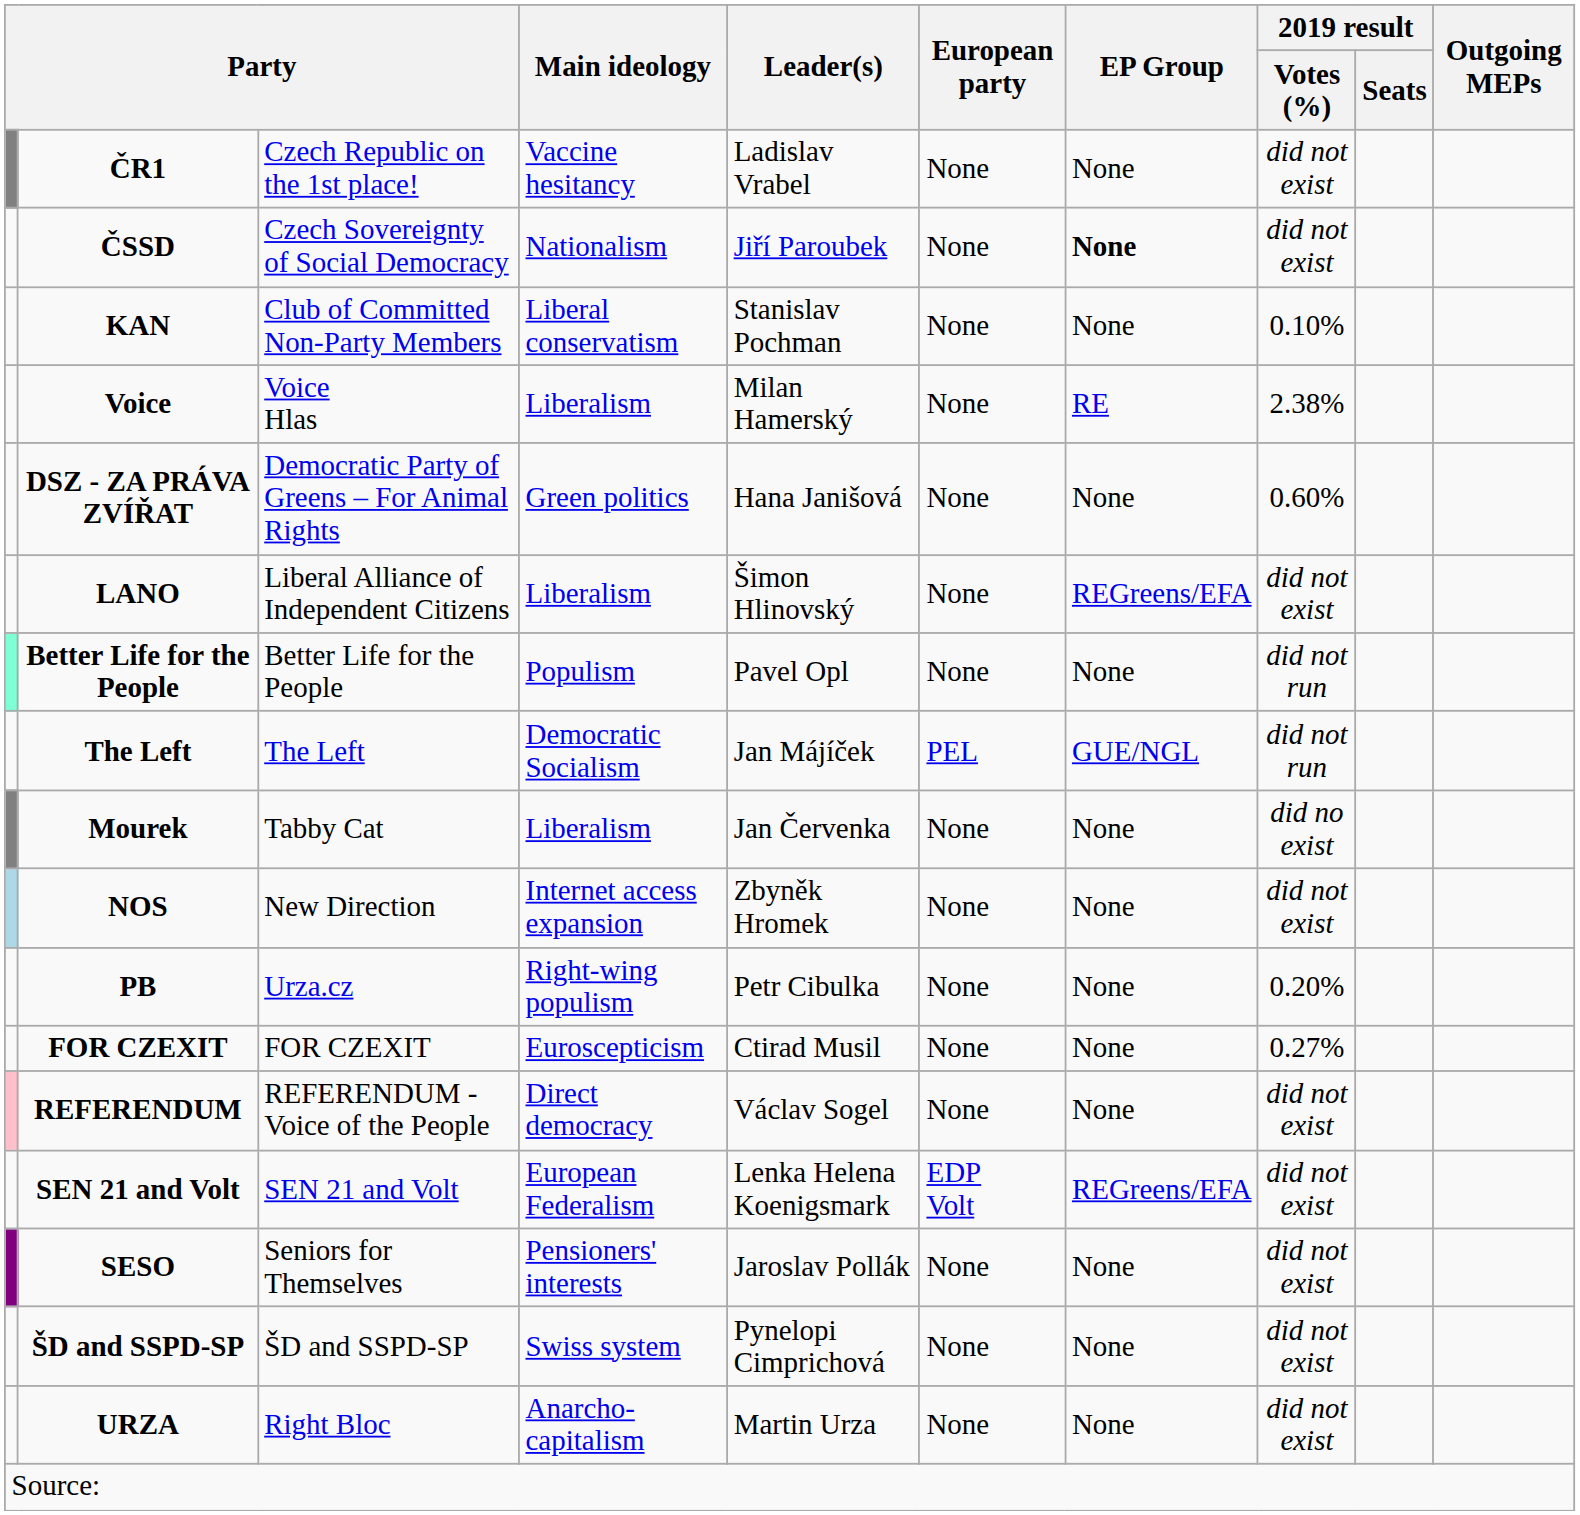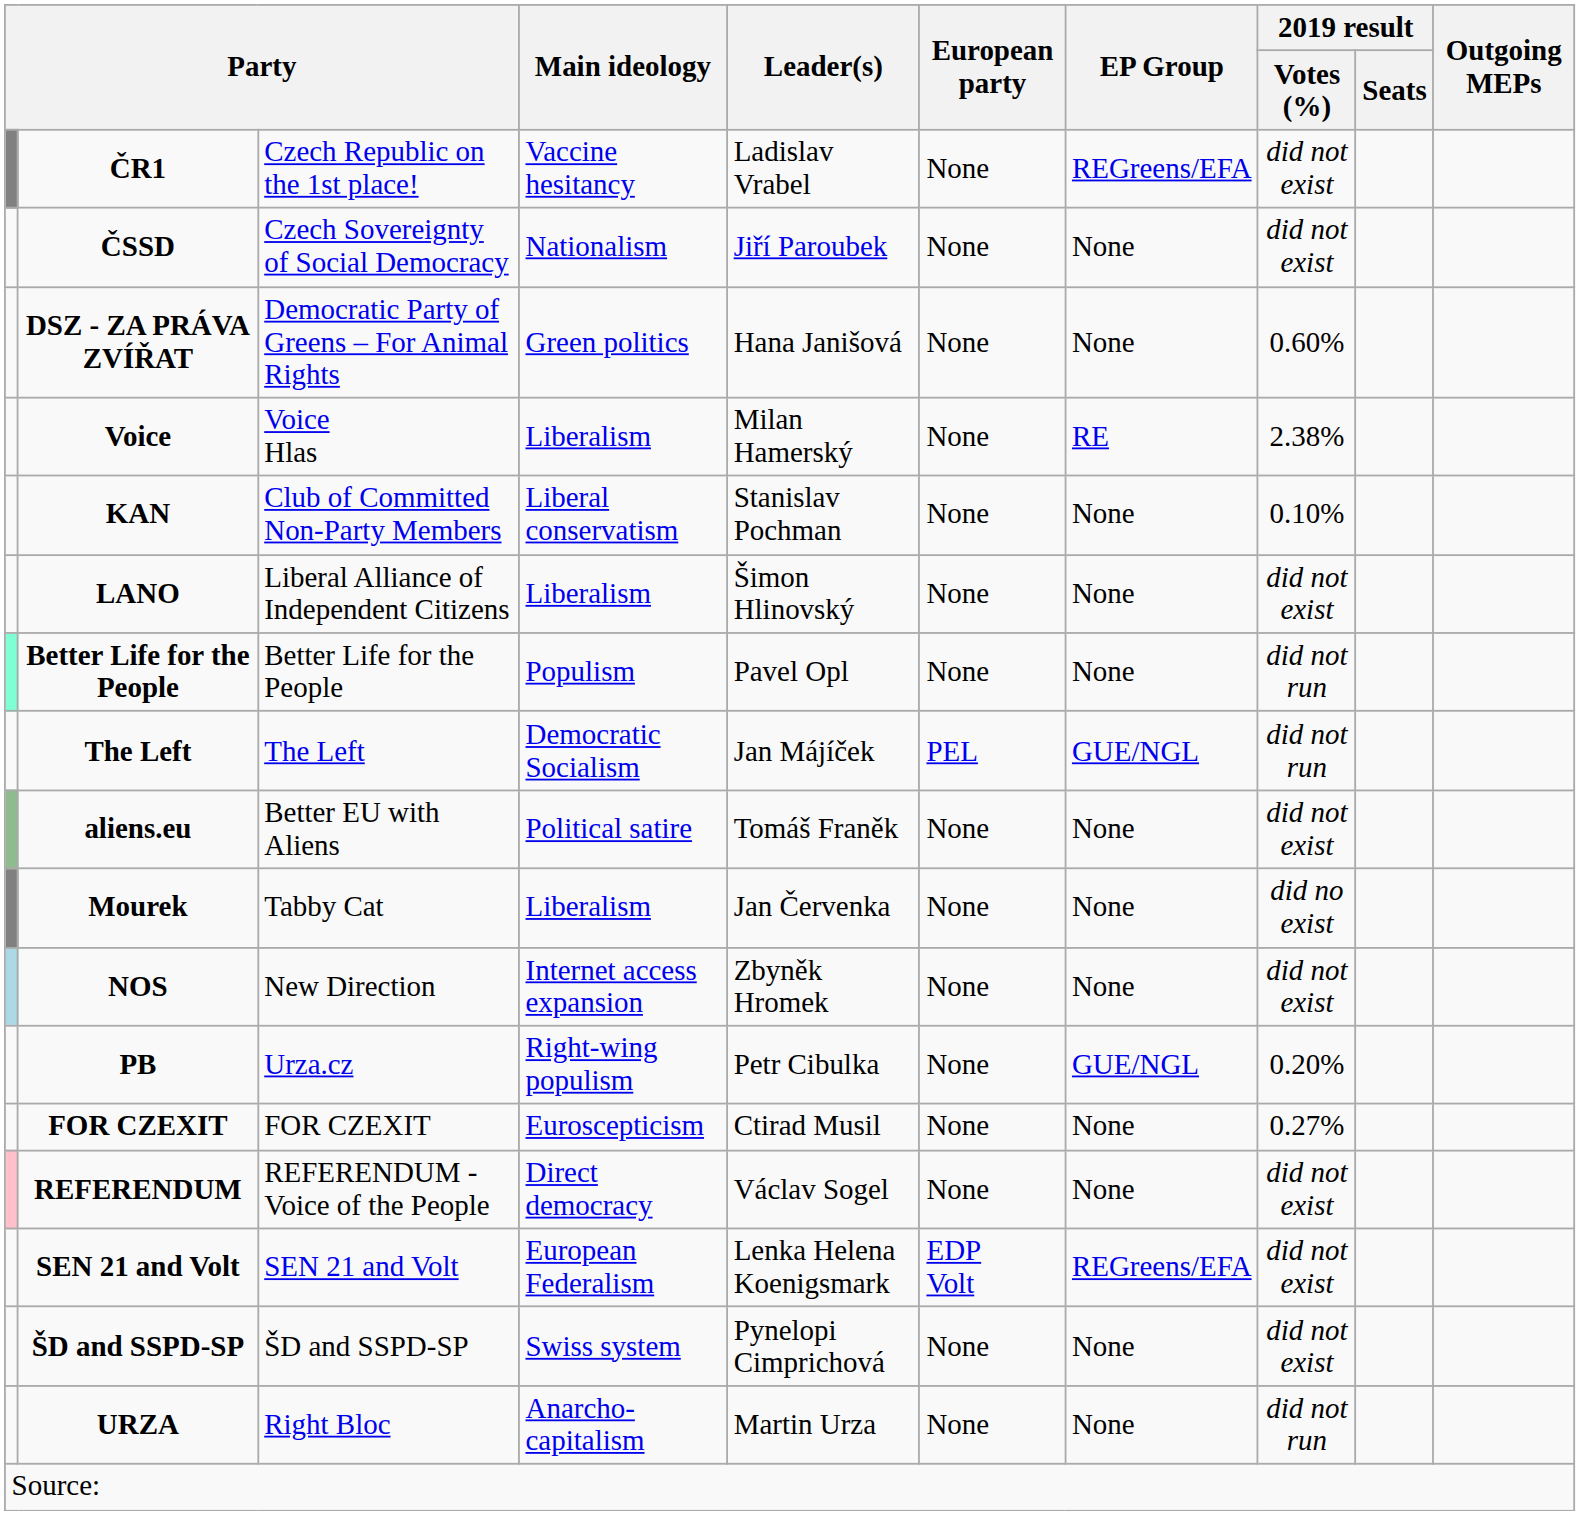(1103, 168) None -> (1162, 168) REGreens/EFA
(1104, 246) bold -> (1103, 246) normal
rows swapped: (138, 498) <-> (138, 325)
(1162, 593) REGreens/EFA -> (1103, 593) None
+ row: (138, 828)
(1103, 985) None -> (1135, 1064) GUE/NGL
- row: (138, 1267)
(1307, 1424) did not exist -> (1307, 1424) did not run
